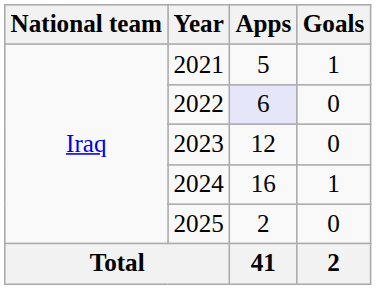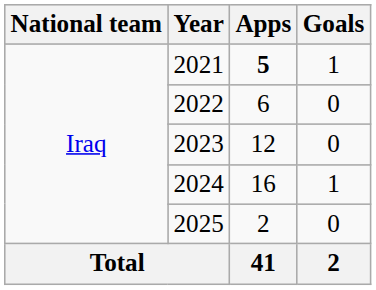(263, 64) normal -> (263, 64) bold
(263, 104) lavender background -> (263, 104) no background
